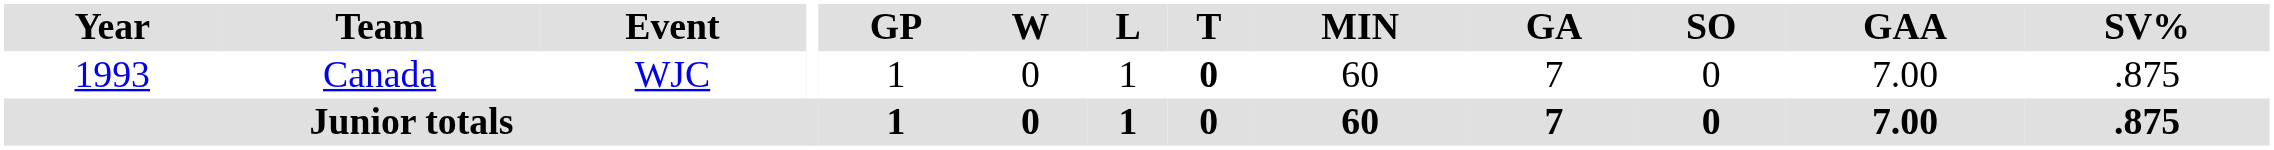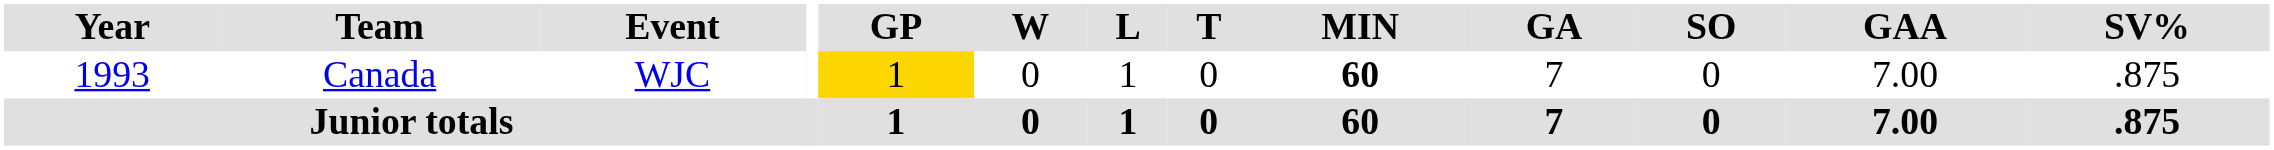(896, 74) no background -> (896, 74) gold background
(1209, 74) bold -> (1209, 74) normal
(1360, 74) normal -> (1360, 74) bold
